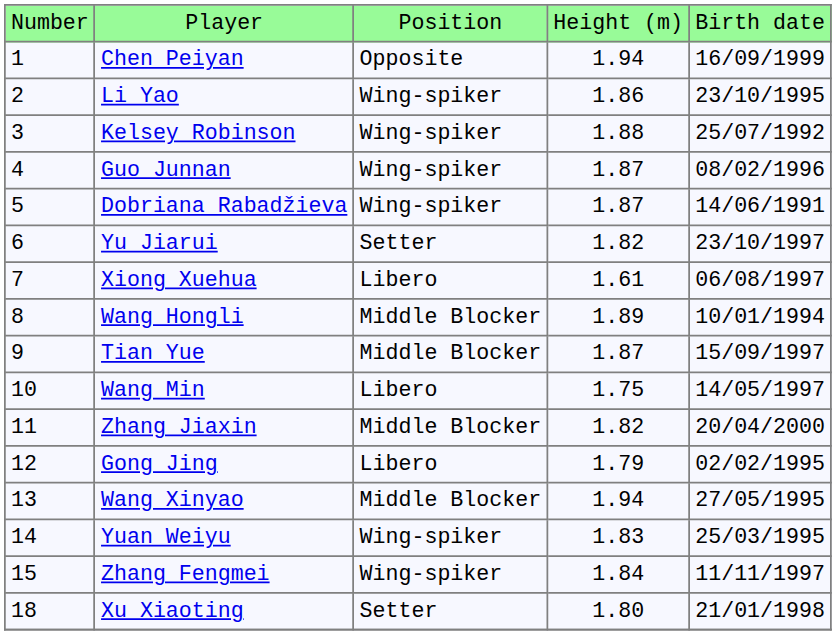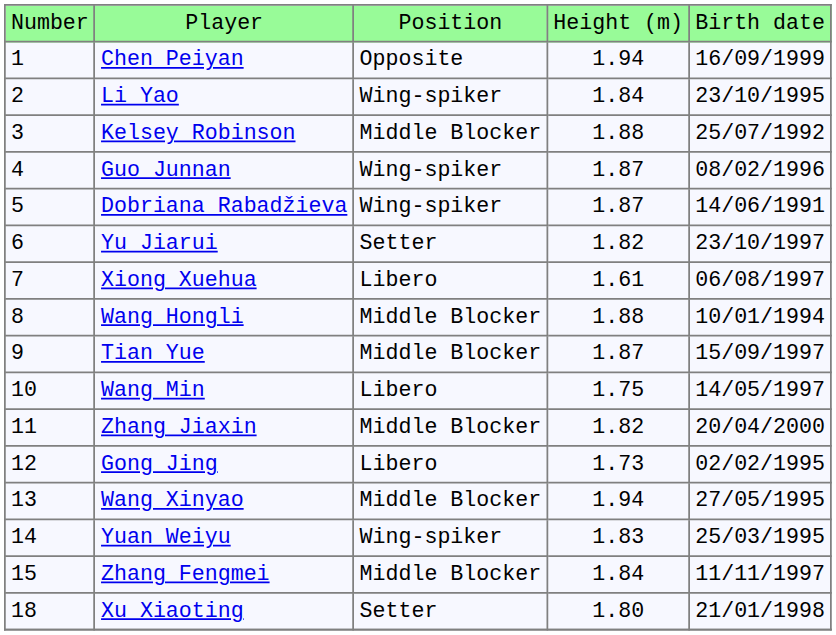(618, 97) 1.86 -> (618, 97) 1.84
(431, 134) Wing-spiker -> (450, 134) Middle Blocker
(618, 317) 1.89 -> (618, 317) 1.88
(618, 464) 1.79 -> (618, 464) 1.73
(431, 574) Wing-spiker -> (450, 574) Middle Blocker
